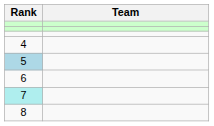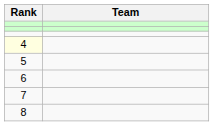(24, 44) no background -> (24, 44) lightyellow background
(24, 61) lightblue background -> (24, 61) no background
(24, 95) paleturquoise background -> (24, 95) no background
